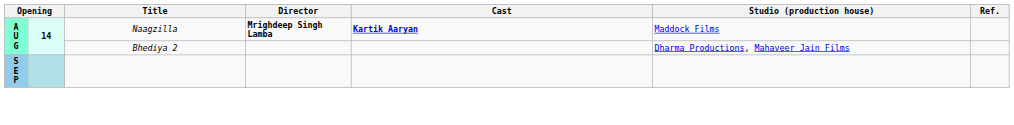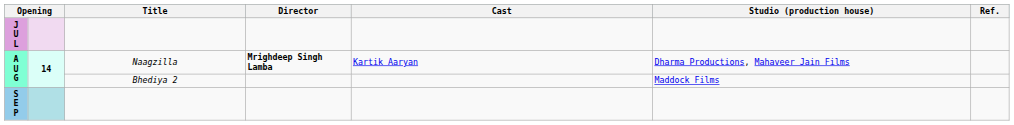+ row: (16, 34)
(386, 29) bold -> (386, 62) normal
(687, 29) Maddock Films -> (752, 62) Dharma Productions, Mahaveer Jain Films
(752, 48) Dharma Productions, Mahaveer Jain Films -> (687, 81) Maddock Films
